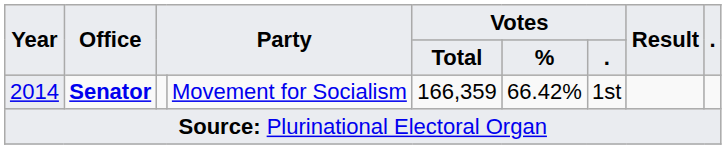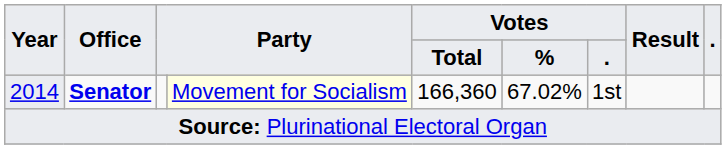(289, 92) no background -> (289, 92) lightyellow background
(457, 92) 166,359 -> (457, 92) 166,360
(544, 92) 66.42% -> (544, 92) 67.02%
